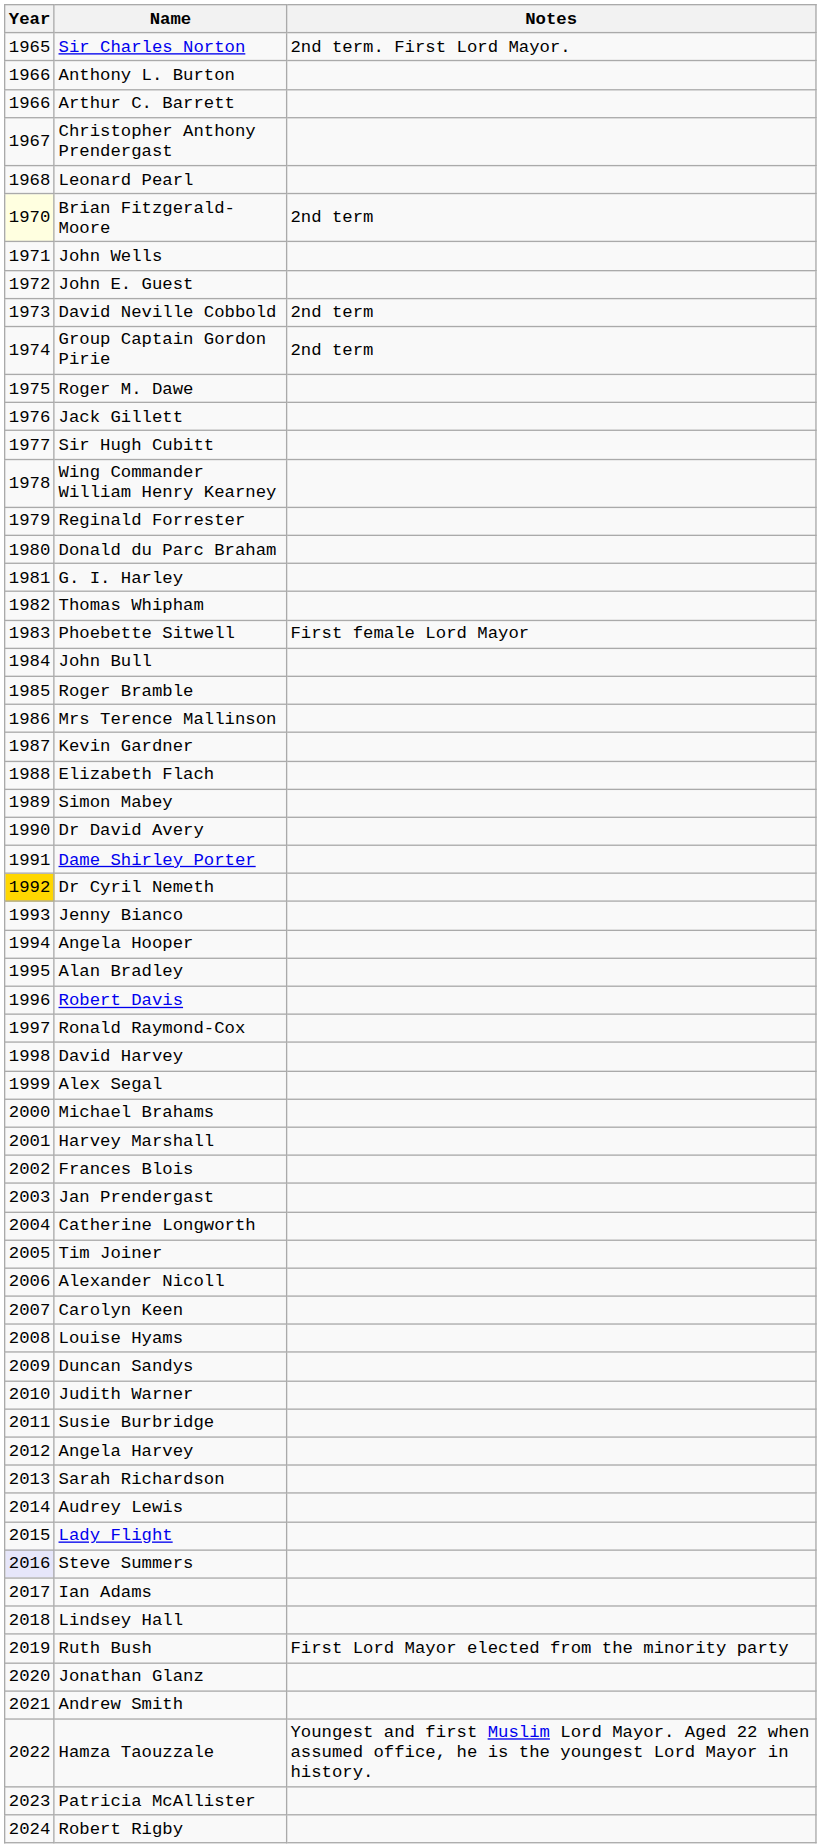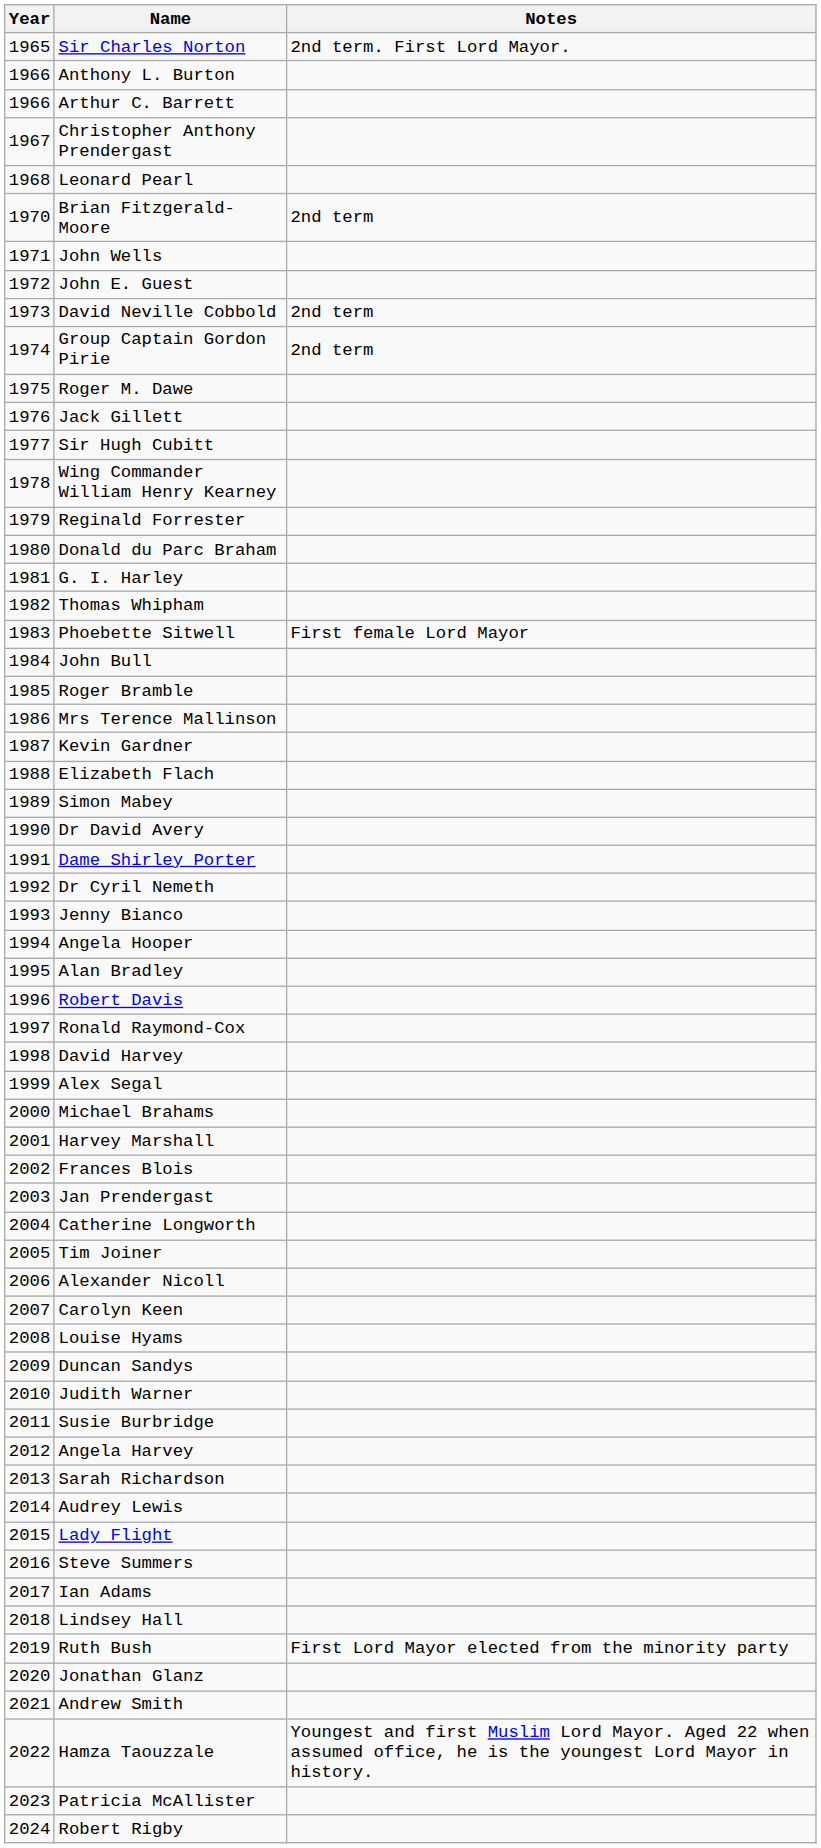(30, 218) lightyellow background -> (30, 218) no background
(30, 888) gold background -> (30, 888) no background
(30, 1564) lavender background -> (30, 1564) no background
